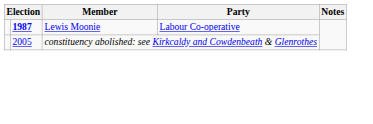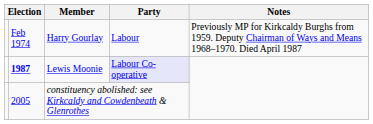+ row: (75, 38)
(200, 27) no background -> (134, 69) lavender background
